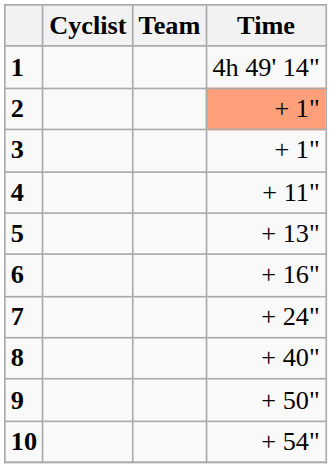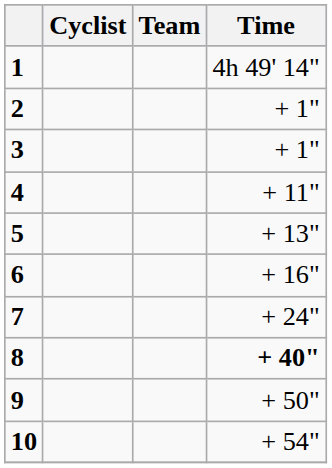(297, 108) lightsalmon background -> (297, 108) no background
(291, 358) normal -> (289, 358) bold
